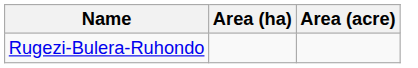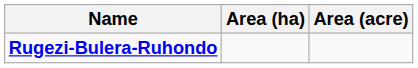(107, 47) normal -> (113, 47) bold
